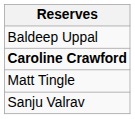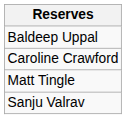(67, 59) bold -> (63, 59) normal
